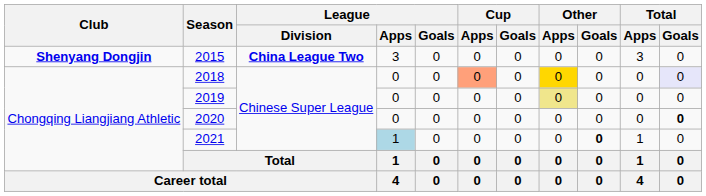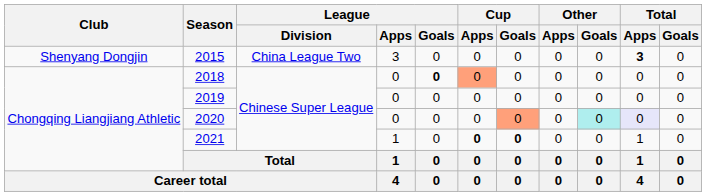(94, 56) bold -> (94, 56) normal
(306, 56) bold -> (306, 56) normal
(640, 56) normal -> (640, 56) bold
(436, 77) normal -> (436, 77) bold
(558, 77) gold background -> (558, 77) no background
(681, 77) lavender background -> (681, 77) no background
(558, 98) khaki background -> (558, 98) no background
(518, 118) no background -> (518, 118) lightsalmon background
(599, 118) no background -> (599, 118) paleturquoise background
(640, 118) no background -> (640, 118) lavender background
(681, 118) bold -> (681, 118) normal
(396, 139) lightblue background -> (396, 139) no background
(477, 139) normal -> (477, 139) bold
(518, 139) normal -> (518, 139) bold
(599, 139) bold -> (599, 139) normal
